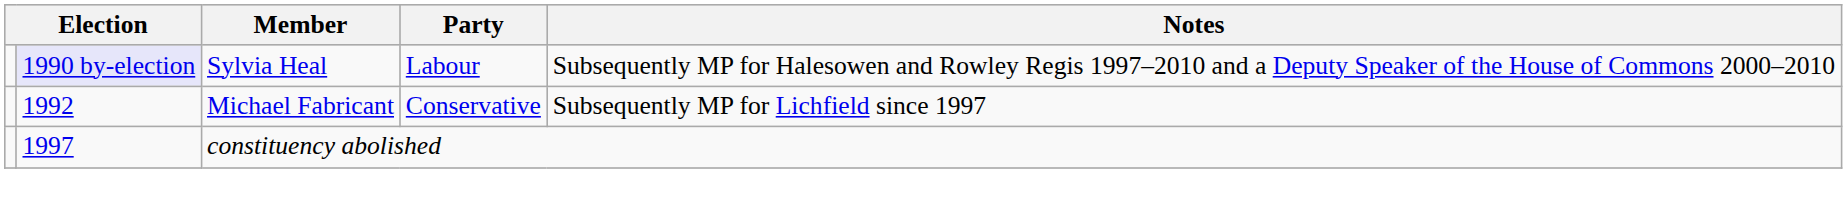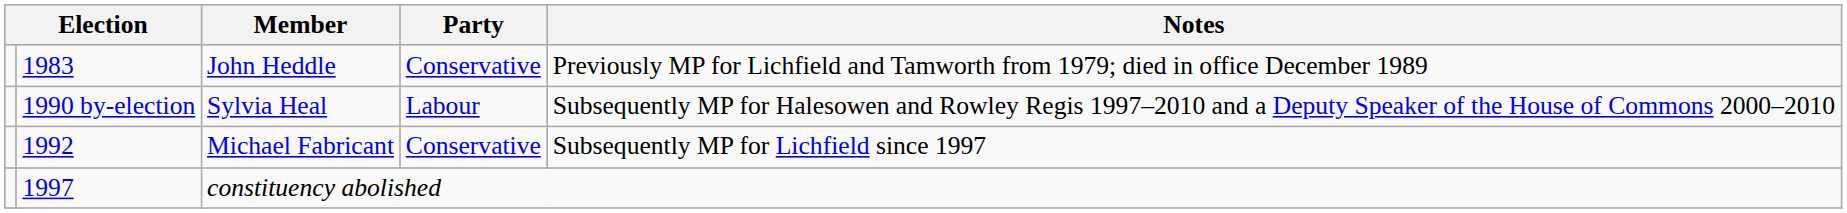+ row: (271, 65)
(109, 65) lavender background -> (109, 106) no background
